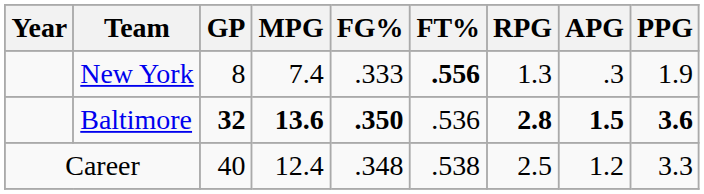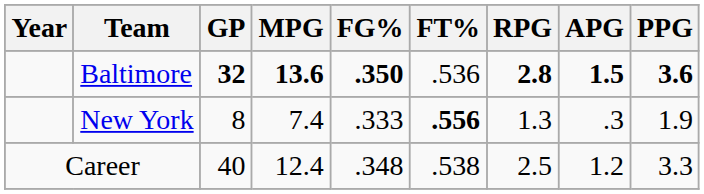rows swapped: (137, 73) <-> (136, 119)
